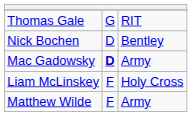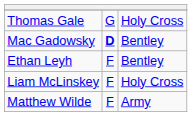(131, 20) RIT -> (152, 20) Holy Cross
- row: (43, 40)
(136, 61) Army -> (142, 40) Bentley
+ row: (40, 61)
